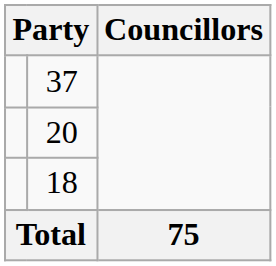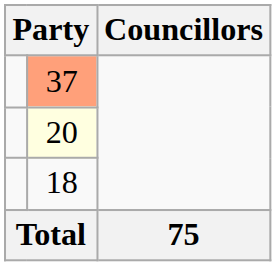(62, 81) no background -> (62, 81) lightsalmon background
(62, 132) no background -> (62, 132) lightyellow background
